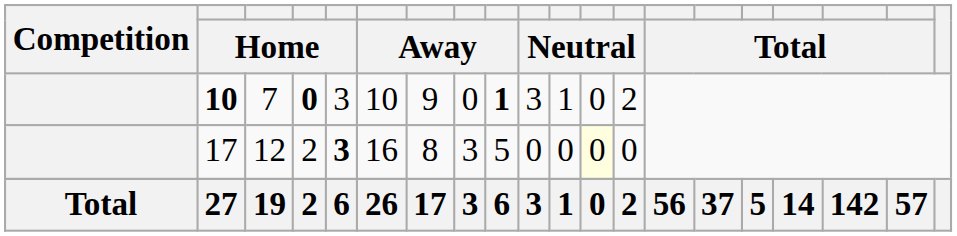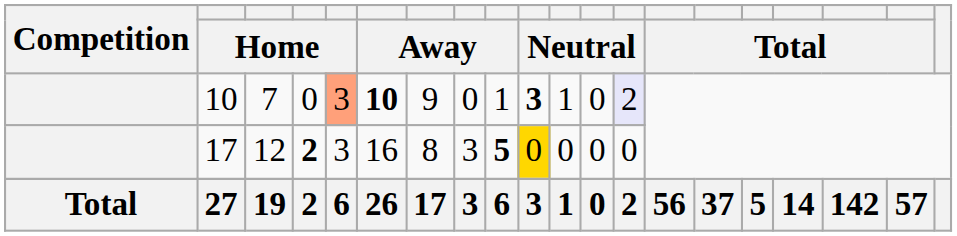(221, 98) bold -> (221, 98) normal
(310, 98) bold -> (310, 98) normal
(341, 98) no background -> (341, 98) lightsalmon background
(382, 98) normal -> (382, 98) bold
(502, 98) bold -> (502, 98) normal
(534, 98) normal -> (534, 98) bold
(629, 98) no background -> (629, 98) lavender background
(310, 151) normal -> (310, 151) bold
(341, 151) bold -> (341, 151) normal
(502, 151) normal -> (502, 151) bold
(534, 151) no background -> (534, 151) gold background
(597, 151) lightyellow background -> (597, 151) no background
